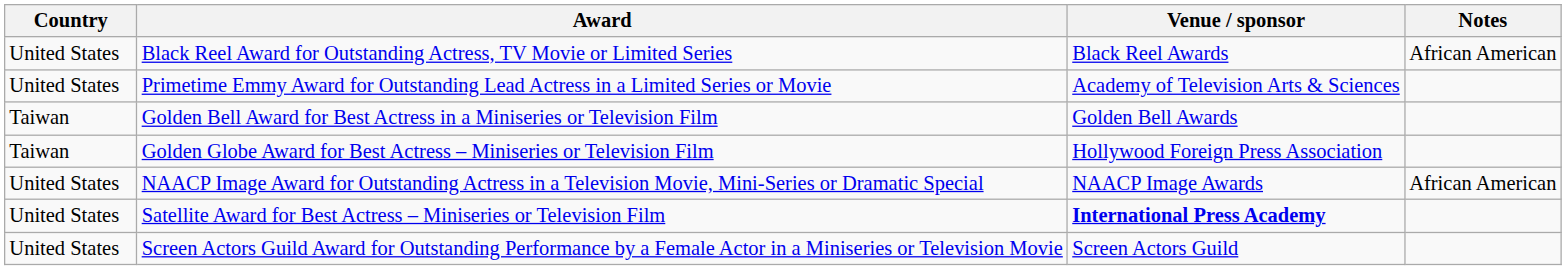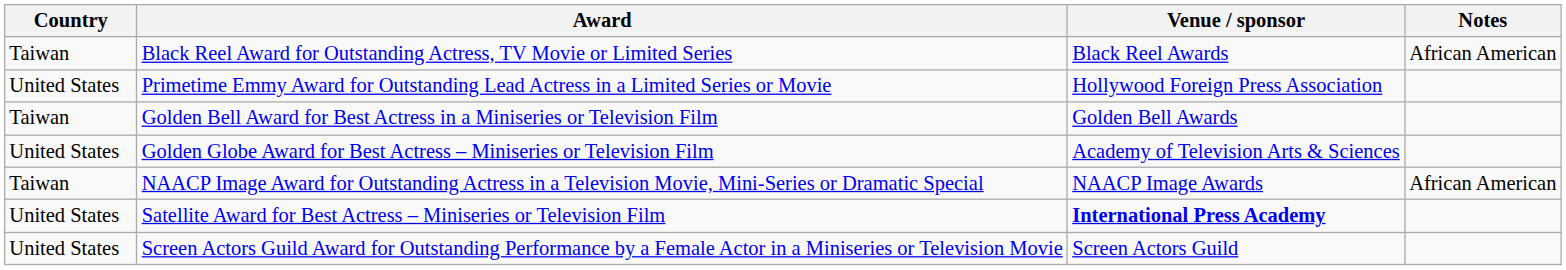(64, 53) United States -> (39, 53) Taiwan
(1236, 85) Academy of Television Arts & Sciences -> (1227, 85) Hollywood Foreign Press Association
(39, 150) Taiwan -> (64, 150) United States
(1227, 150) Hollywood Foreign Press Association -> (1236, 150) Academy of Television Arts & Sciences
(64, 183) United States -> (39, 183) Taiwan
